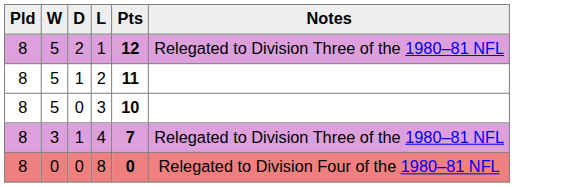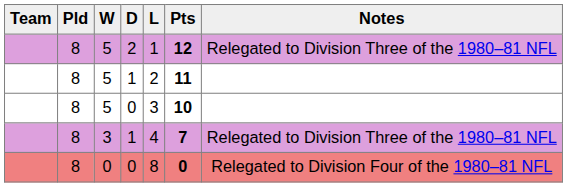+ column: (31, 19)
